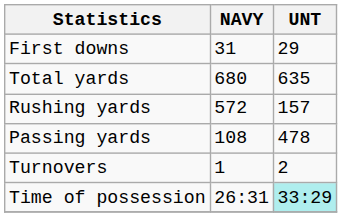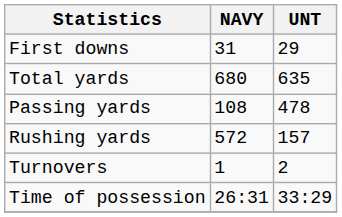rows swapped: (80, 109) <-> (80, 138)
(305, 198) paleturquoise background -> (305, 198) no background
